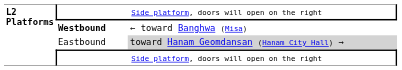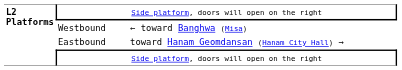(82, 28) bold -> (82, 28) normal
(237, 42) lightgrey background -> (237, 42) no background
